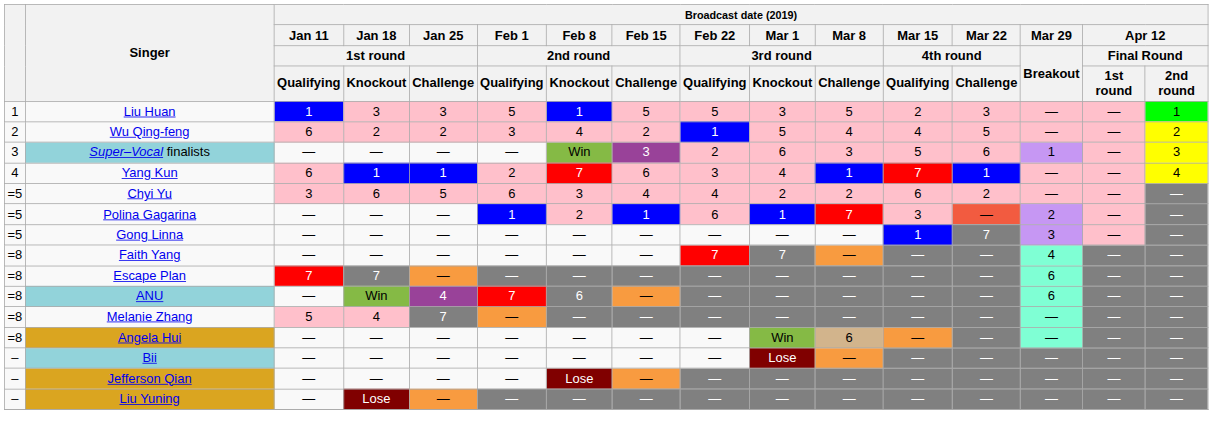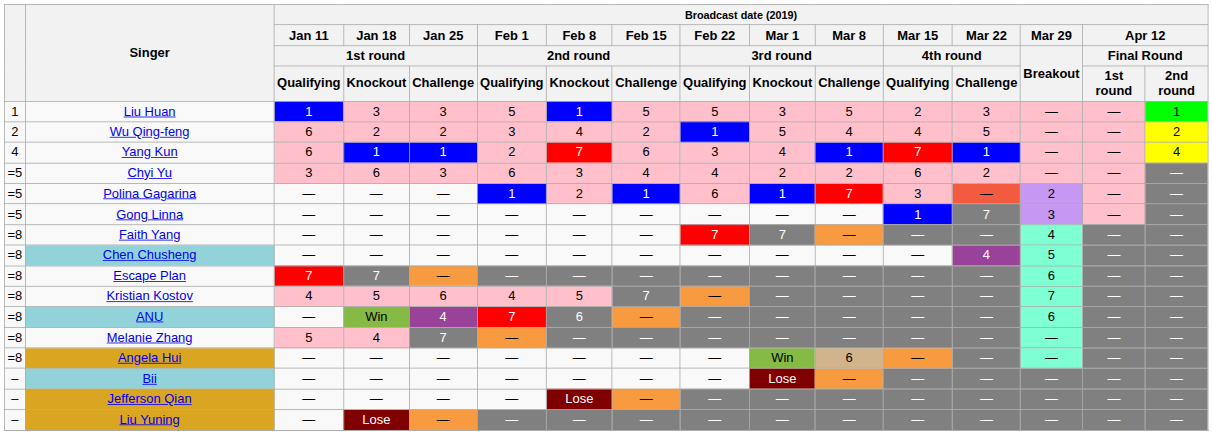- row: (150, 152)
(443, 193) 5 -> (443, 173) 3
+ row: (150, 255)
+ row: (150, 296)
